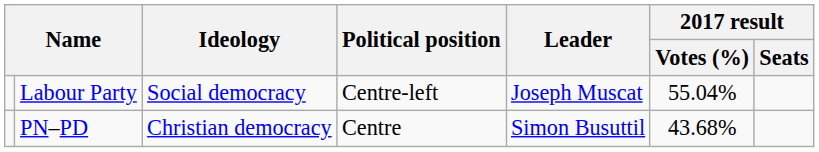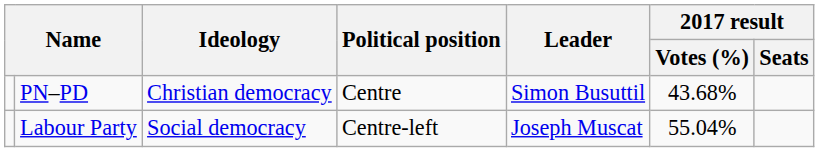rows swapped: (78, 92) <-> (54, 127)
